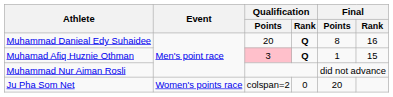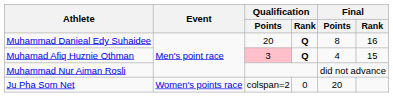(337, 56) 1 -> (337, 56) 4
